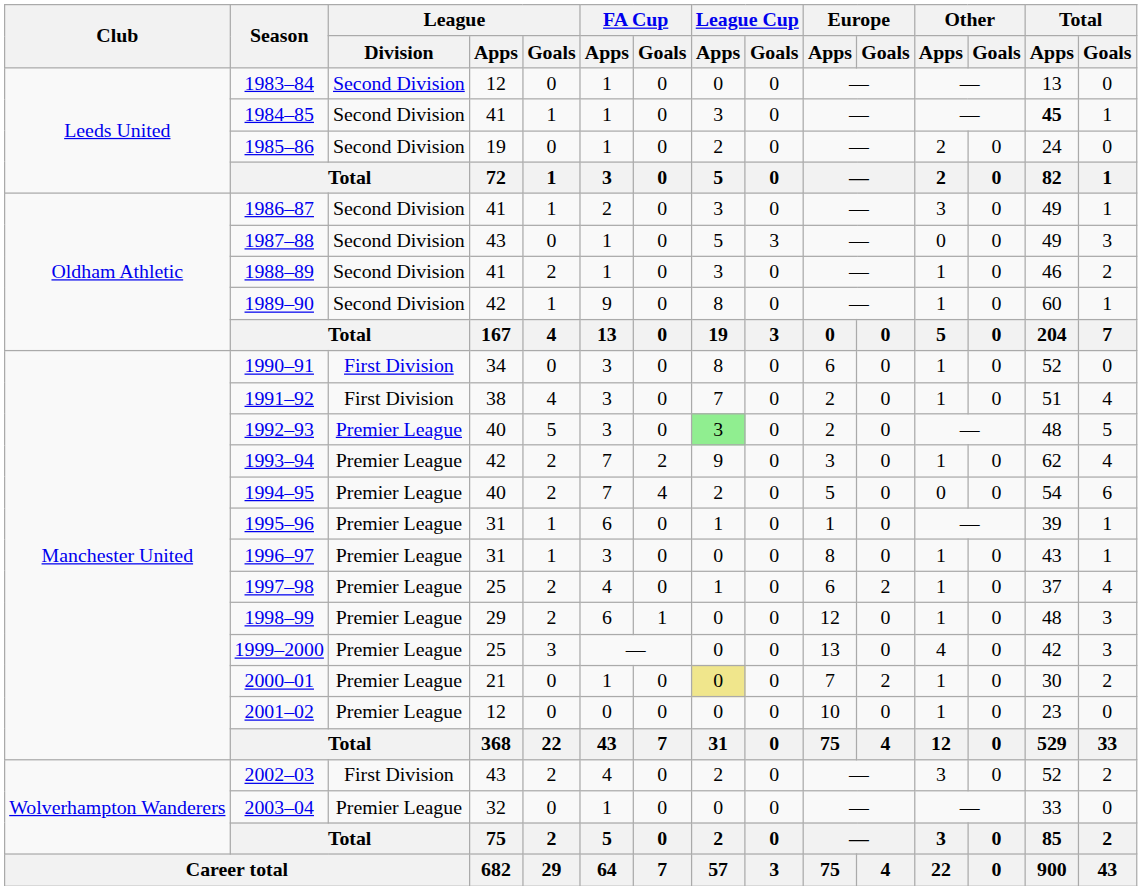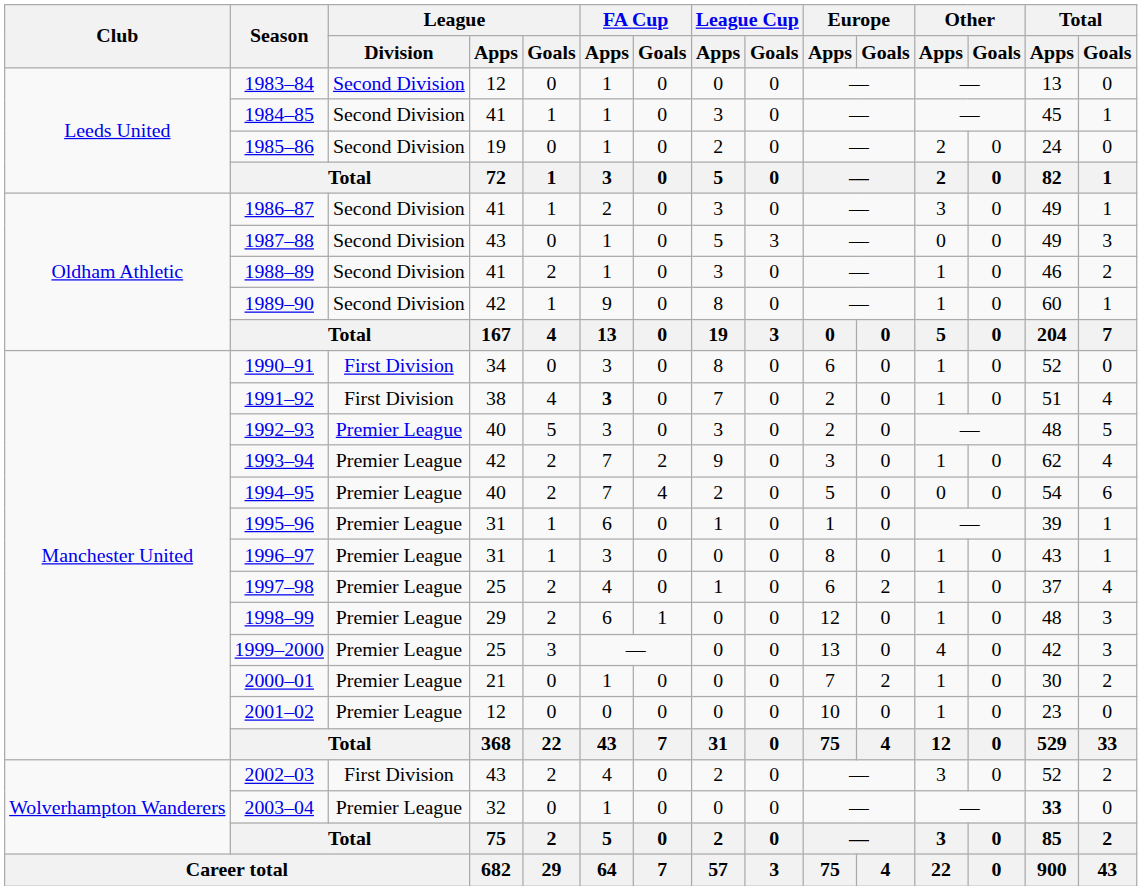(1052, 114) bold -> (1052, 114) normal
(607, 397) normal -> (607, 397) bold
(718, 429) lightgreen background -> (718, 429) no background
(718, 680) khaki background -> (718, 680) no background
(1052, 806) normal -> (1052, 806) bold
